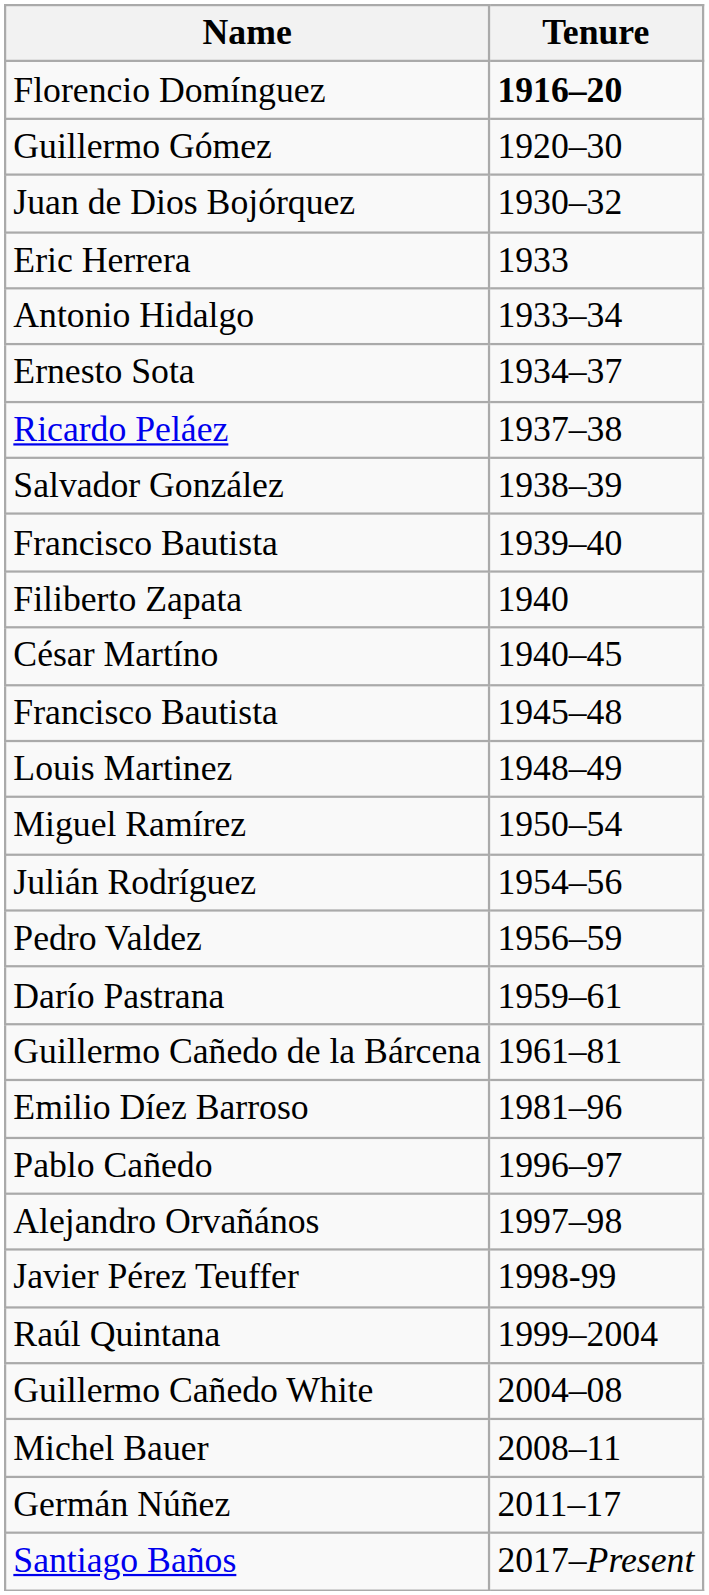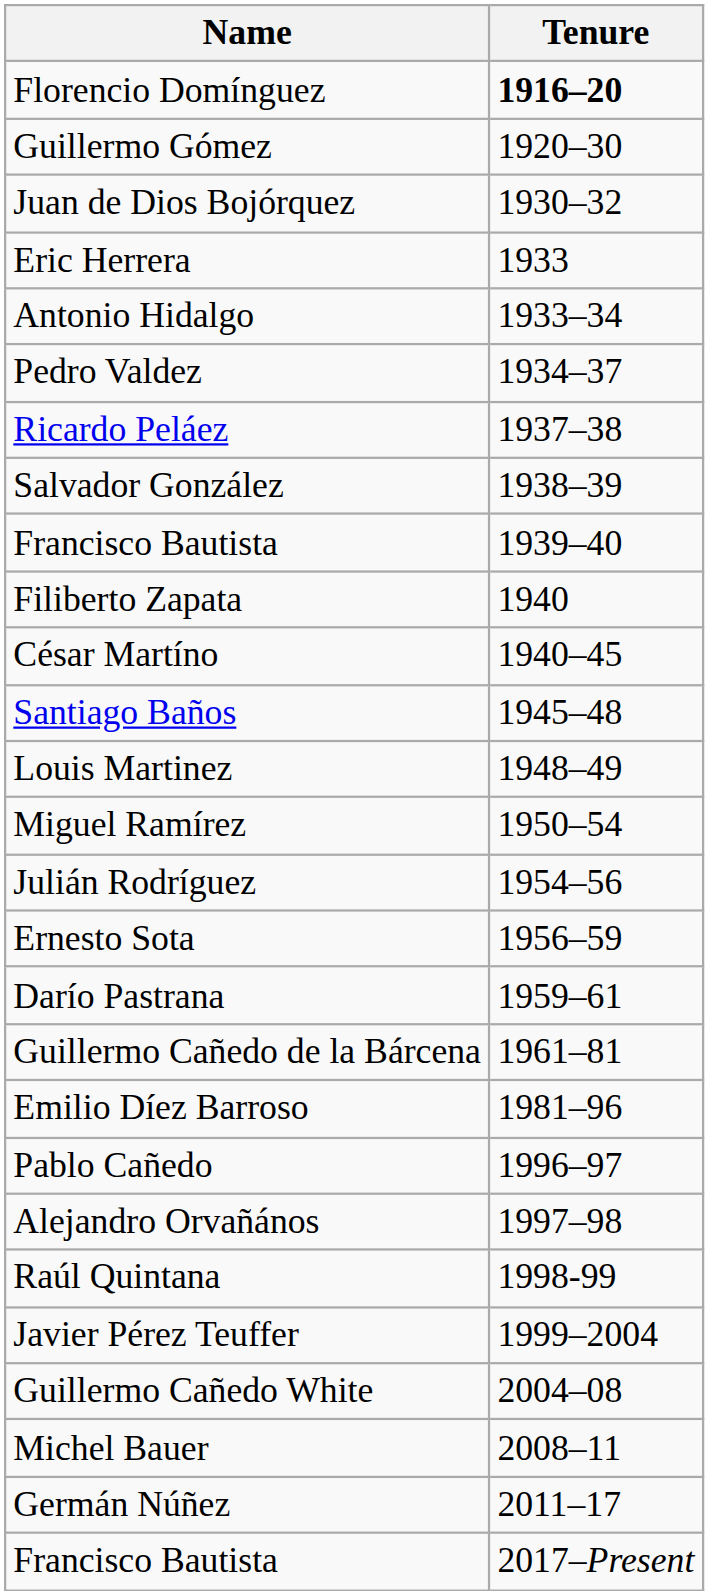(104, 372) Ernesto Sota -> (108, 372) Pedro Valdez
(146, 711) Francisco Bautista -> (125, 711) Santiago Baños
(108, 938) Pedro Valdez -> (104, 938) Ernesto Sota
(156, 1277) Javier Pérez Teuffer -> (117, 1277) Raúl Quintana
(117, 1334) Raúl Quintana -> (156, 1334) Javier Pérez Teuffer
(125, 1560) Santiago Baños -> (146, 1560) Francisco Bautista
